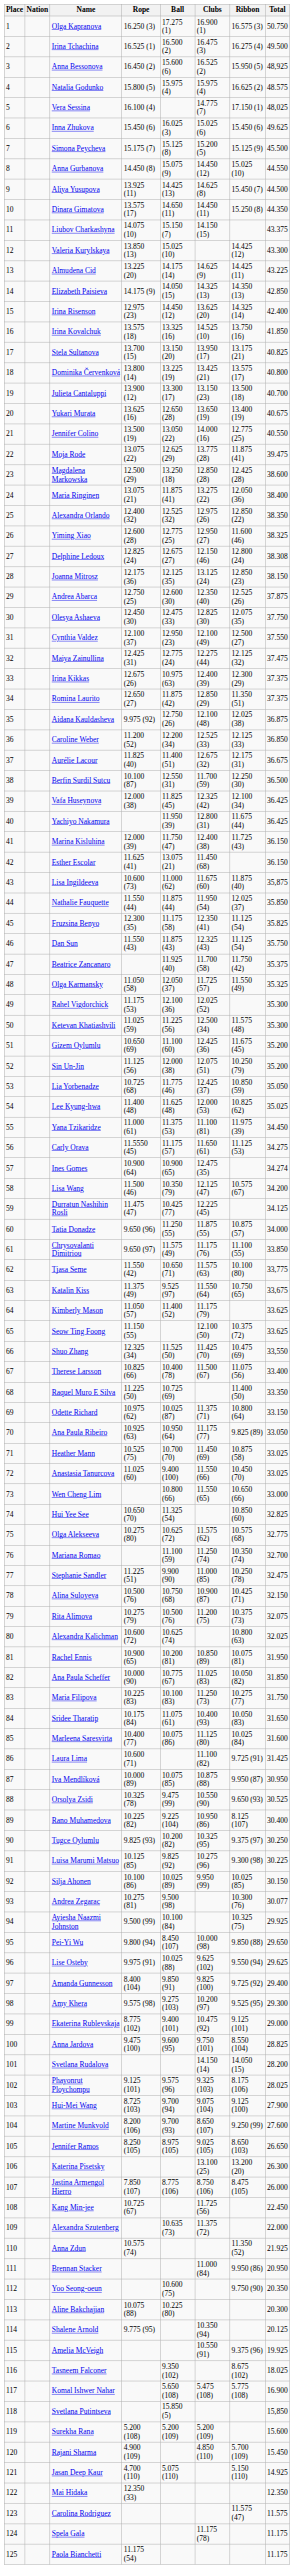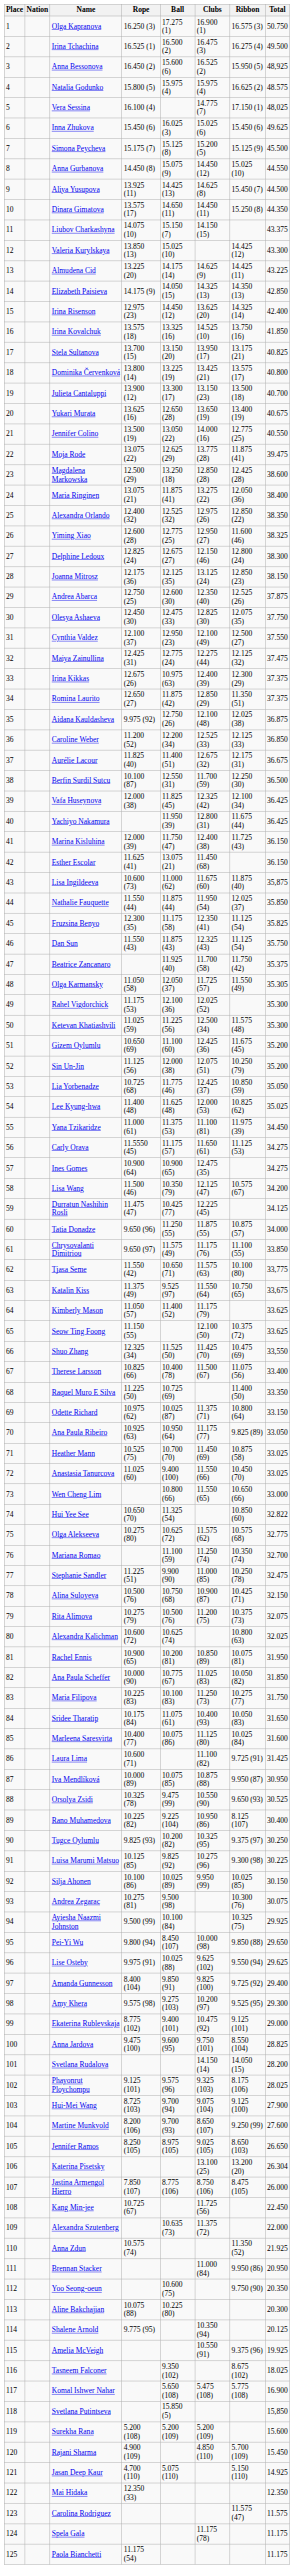(277, 556) 38.308 -> (277, 556) 38.300
(277, 984) 35.325 -> (277, 984) 35.305
(277, 1168) 34.274 -> (277, 1168) 34.275
(277, 1514) 32.825 -> (277, 1514) 32.822
(277, 1902) 30.077 -> (277, 1902) 30.075
(277, 2167) 26.300 -> (277, 2167) 26.304
